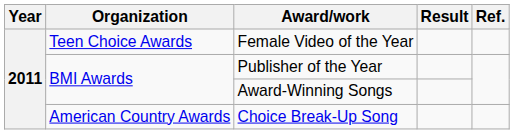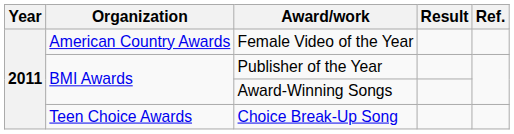(121, 41) Teen Choice Awards -> (140, 41) American Country Awards
(140, 116) American Country Awards -> (121, 116) Teen Choice Awards
